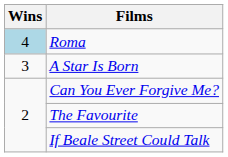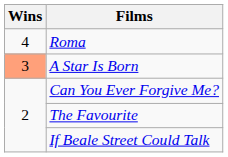(25, 41) lightblue background -> (25, 41) no background
(25, 66) no background -> (25, 66) lightsalmon background
